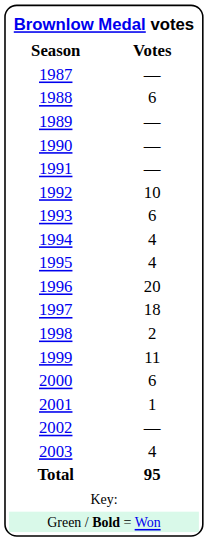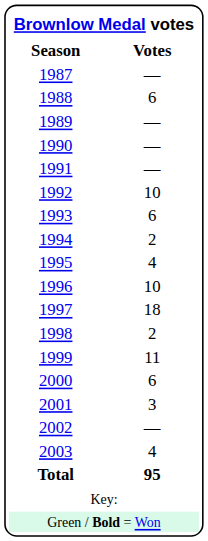(152, 239) 4 -> (152, 239) 2
(152, 286) 20 -> (152, 286) 10
(152, 404) 1 -> (152, 404) 3
